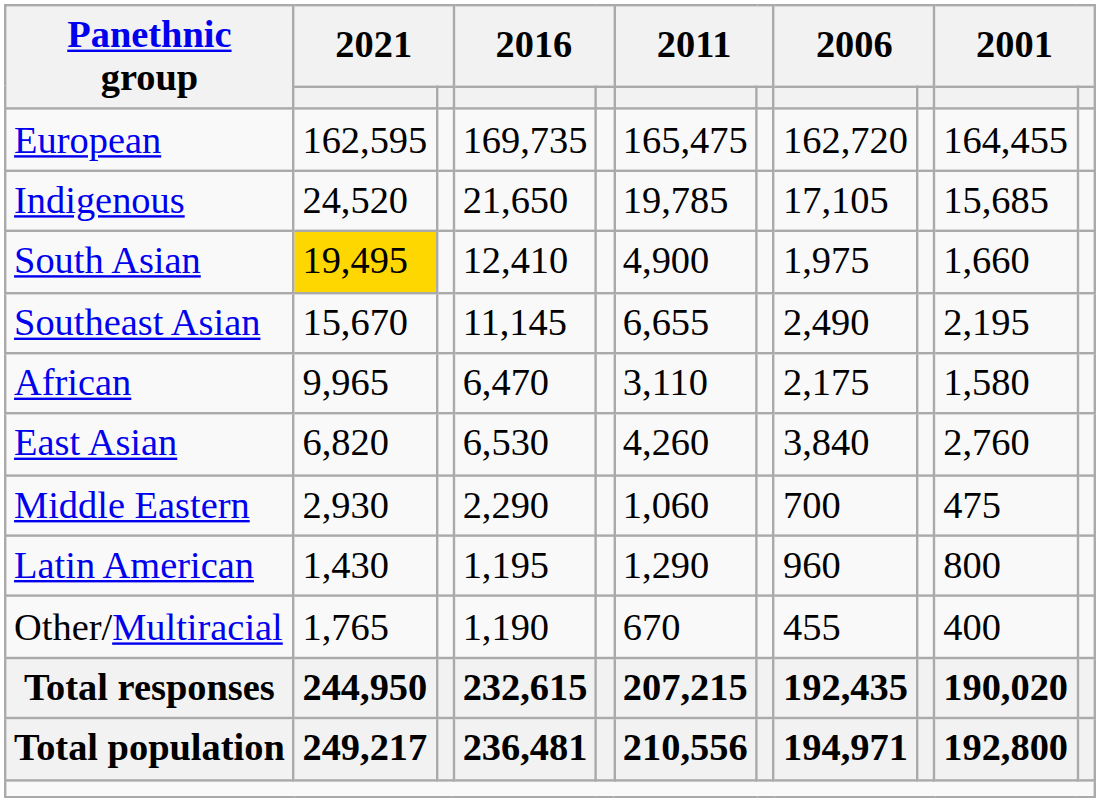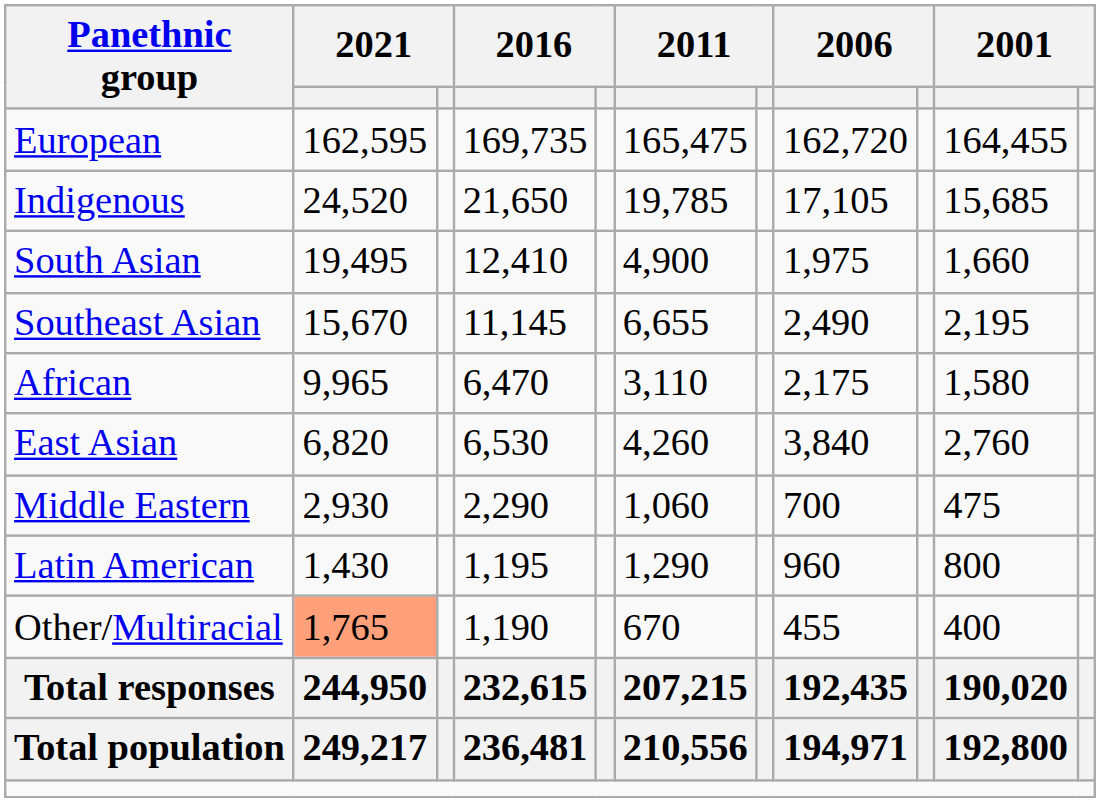(355, 260) gold background -> (355, 260) no background
(346, 626) no background -> (346, 626) lightsalmon background
